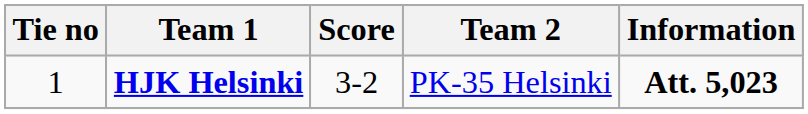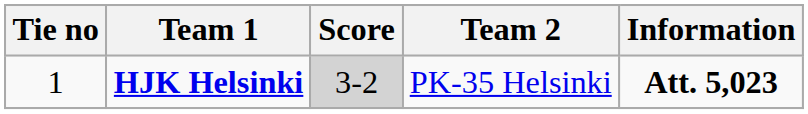(357, 81) no background -> (357, 81) lightgrey background
